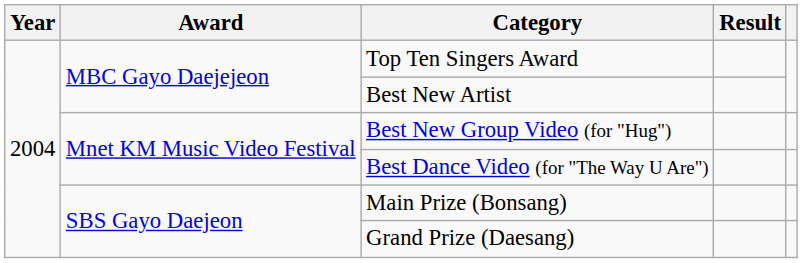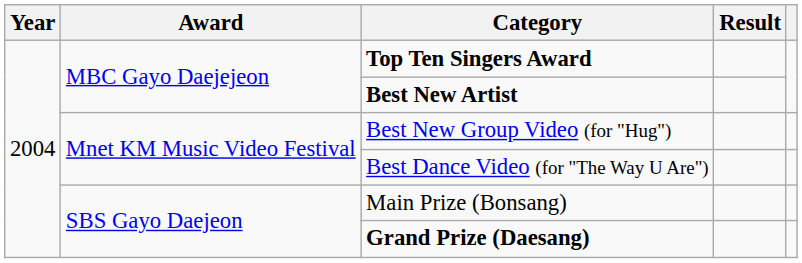(472, 58) normal -> (479, 58) bold
(439, 94) normal -> (442, 94) bold
(470, 238) normal -> (478, 238) bold
